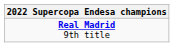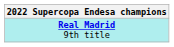(87, 30) no background -> (87, 30) paleturquoise background
